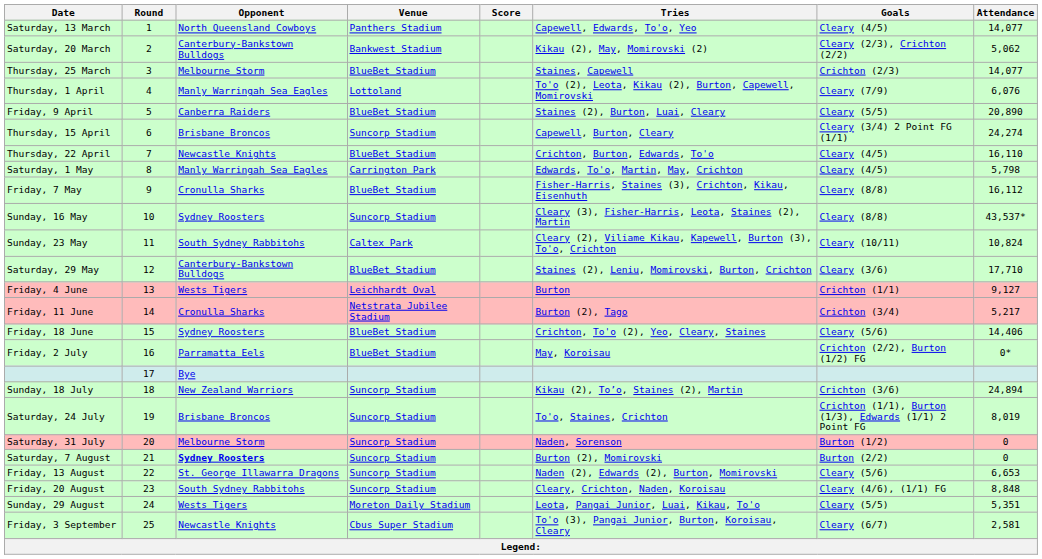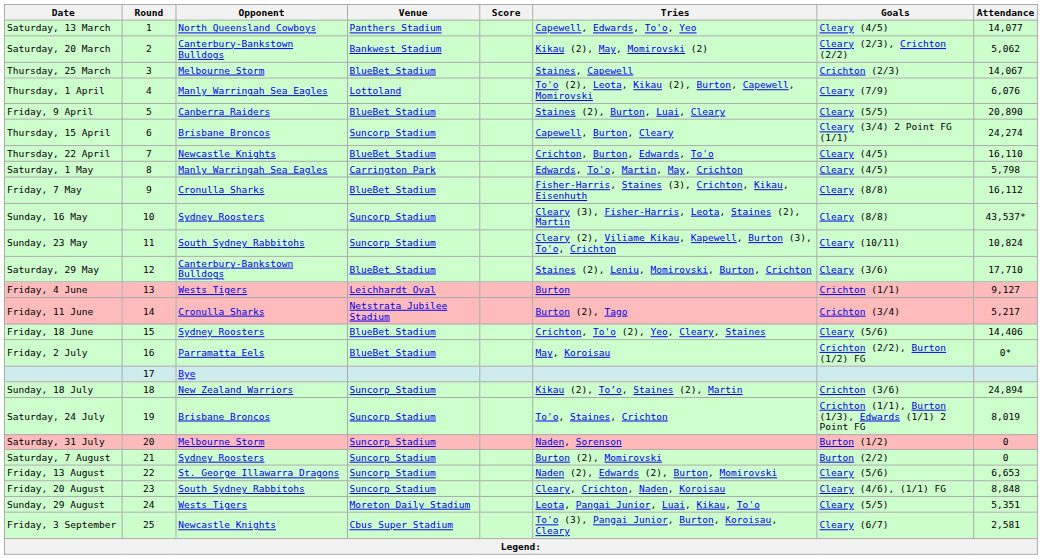(1006, 69) 14,077 -> (1006, 69) 14,067
(381, 242) Caltex Park -> (393, 242) Suncorp Stadium
(221, 457) bold -> (221, 457) normal
